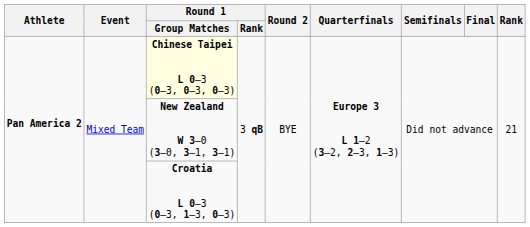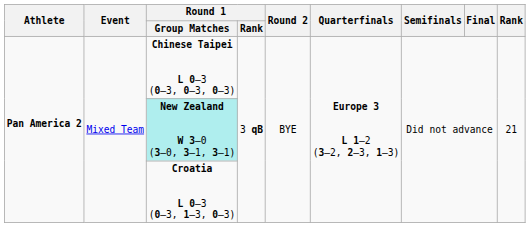(192, 67) lightyellow background -> (192, 67) no background
(192, 129) no background -> (192, 129) paleturquoise background
